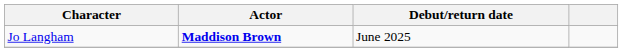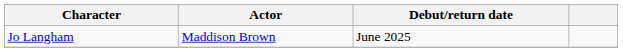(231, 36) bold -> (229, 36) normal
